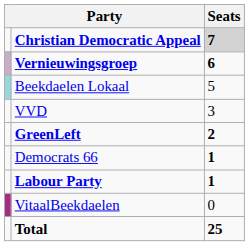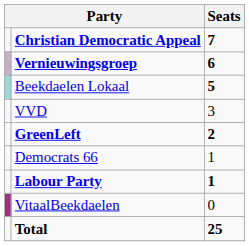(211, 39) lightgrey background -> (211, 39) no background
(211, 87) normal -> (211, 87) bold
(211, 157) bold -> (211, 157) normal
